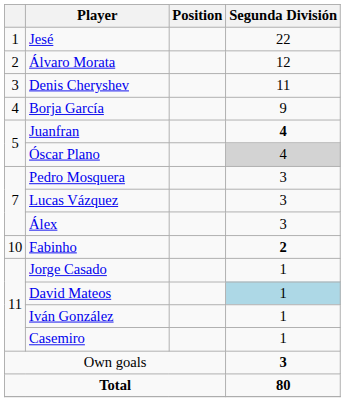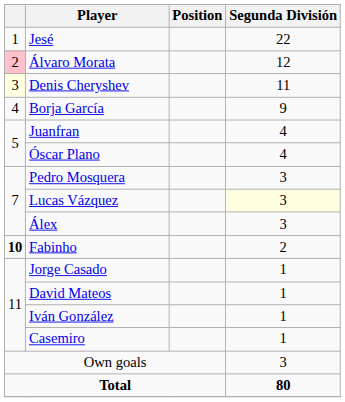(15, 62) no background -> (15, 62) pink background
(15, 85) no background -> (15, 85) lightyellow background
(283, 131) bold -> (283, 131) normal
(283, 154) lightgrey background -> (283, 154) no background
(283, 200) no background -> (283, 200) lightyellow background
(15, 246) normal -> (15, 246) bold
(283, 246) bold -> (283, 246) normal
(283, 293) lightblue background -> (283, 293) no background
(283, 362) bold -> (283, 362) normal
